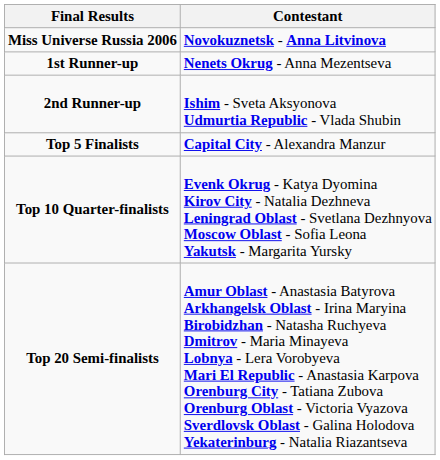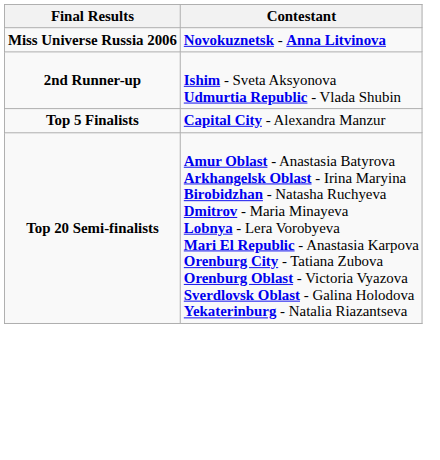- row: (92, 63)
- row: (92, 209)
